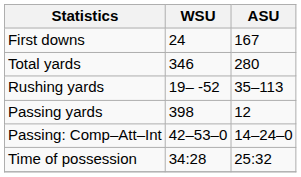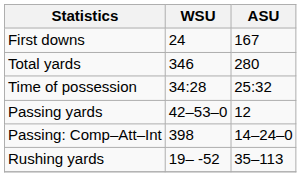rows swapped: (56, 88) <-> (72, 159)
(181, 111) 398 -> (198, 111) 42–53–0
(198, 135) 42–53–0 -> (181, 135) 398
